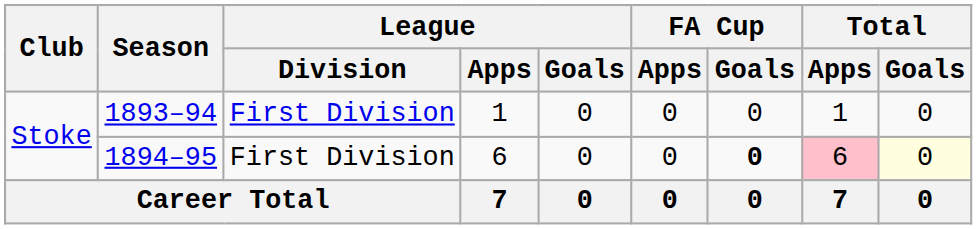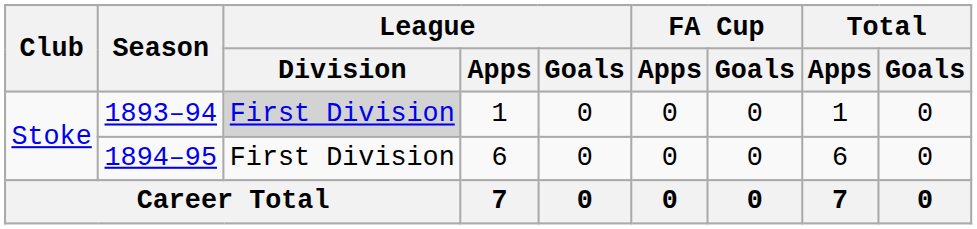(342, 114) no background -> (342, 114) lightgrey background
(755, 158) bold -> (755, 158) normal
(840, 158) pink background -> (840, 158) no background
(925, 158) lightyellow background -> (925, 158) no background
